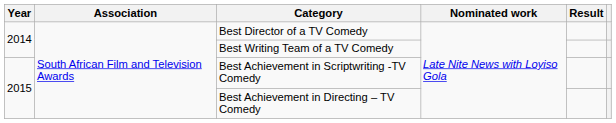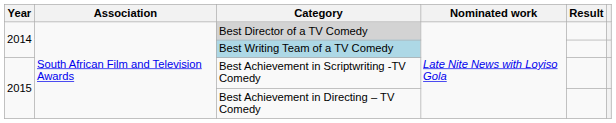(293, 31) no background -> (293, 31) lightgrey background
(306, 48) no background -> (306, 48) lightblue background
